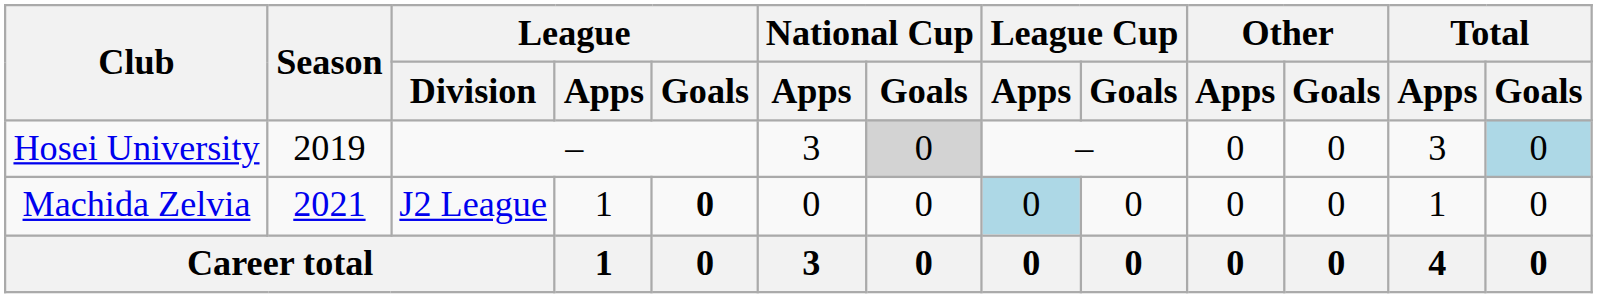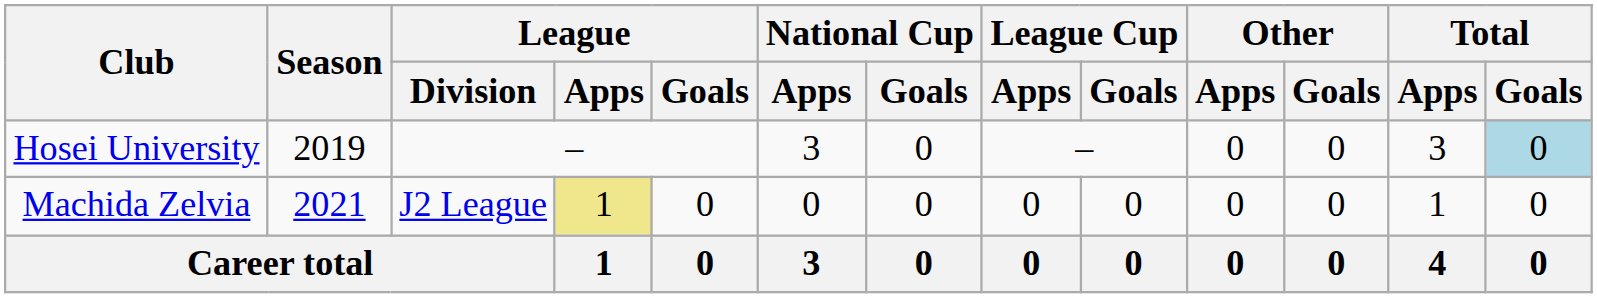(924, 147) lightgrey background -> (924, 147) no background
(604, 205) no background -> (604, 205) khaki background
(705, 205) bold -> (705, 205) normal
(1031, 205) lightblue background -> (1031, 205) no background
